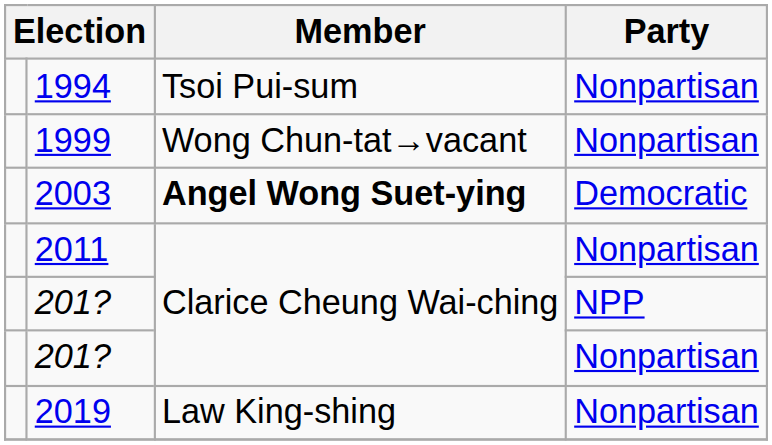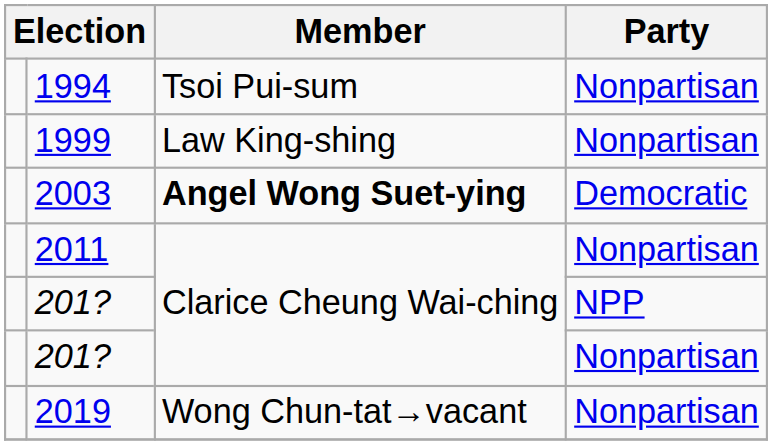(344, 140) Wong Chun-tat→vacant -> (279, 140) Law King-shing
(279, 411) Law King-shing -> (344, 411) Wong Chun-tat→vacant
